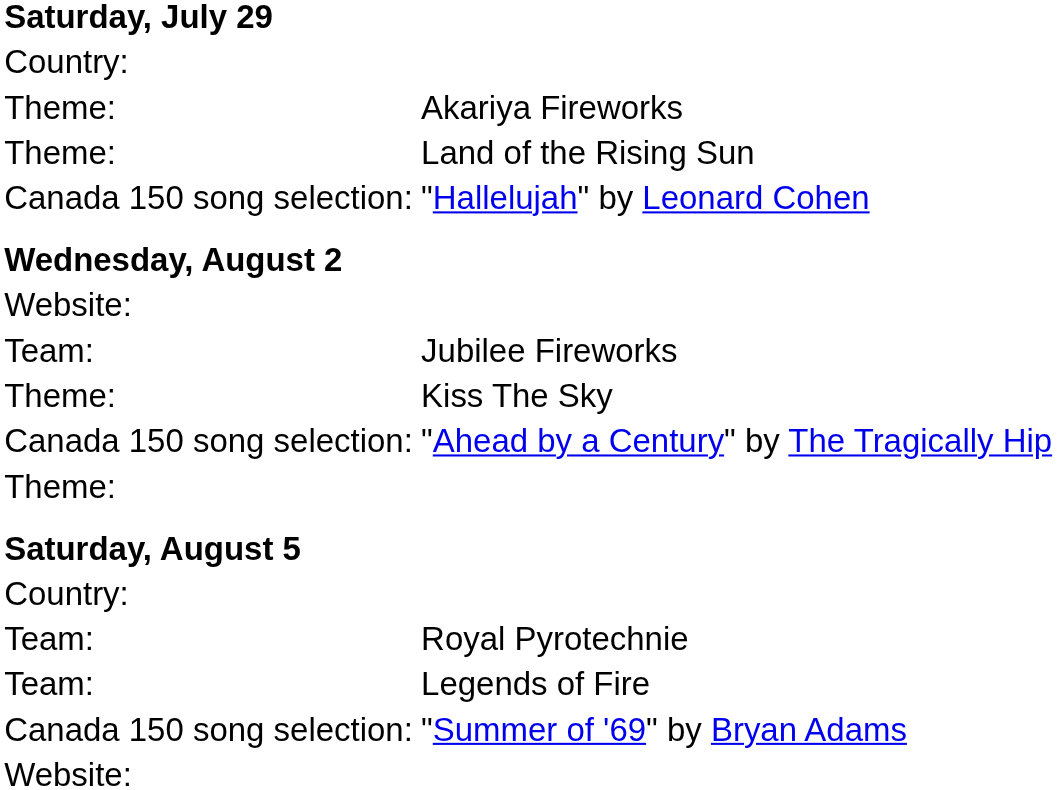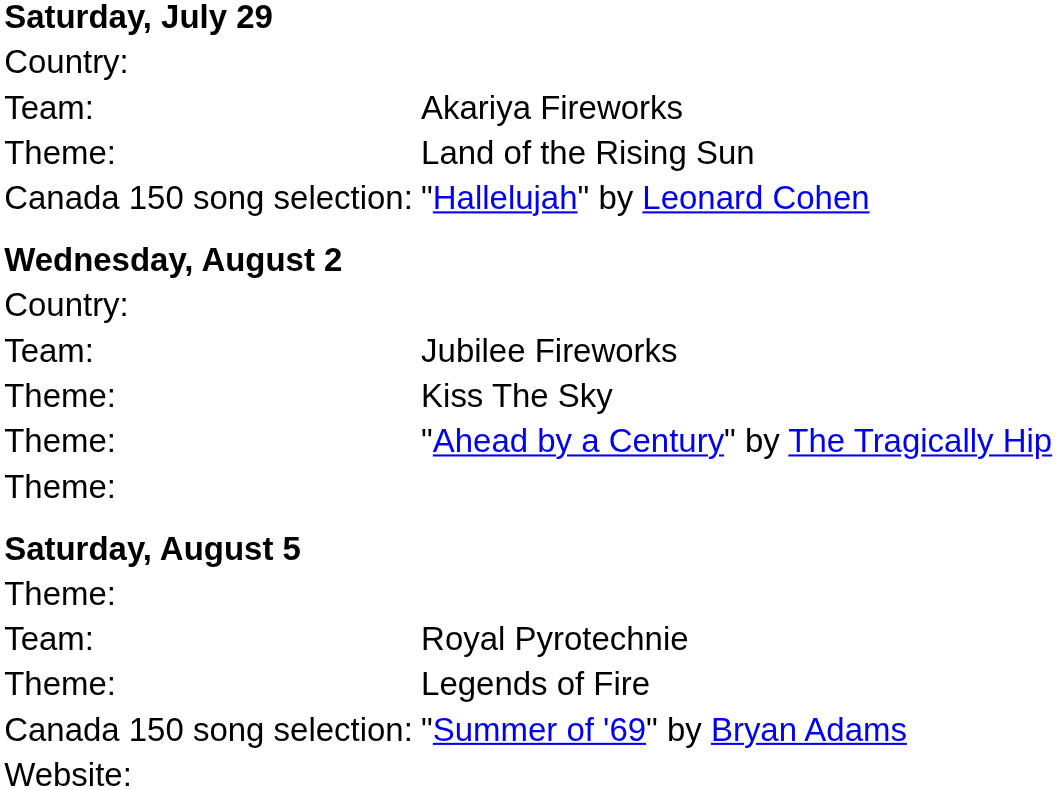(60, 107) Theme: -> (49, 107) Team:
(68, 305) Website: -> (66, 305) Country:
(209, 441) Canada 150 song selection: -> (60, 441) Theme:
(66, 593) Country: -> (60, 593) Theme:
(49, 684) Team: -> (60, 684) Theme:
